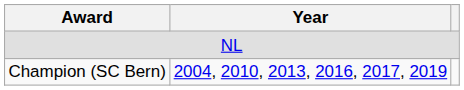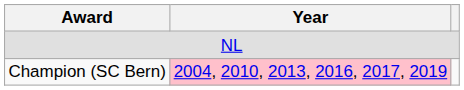(310, 71) no background -> (310, 71) pink background
